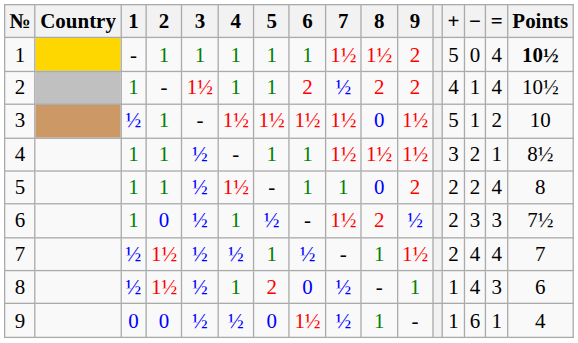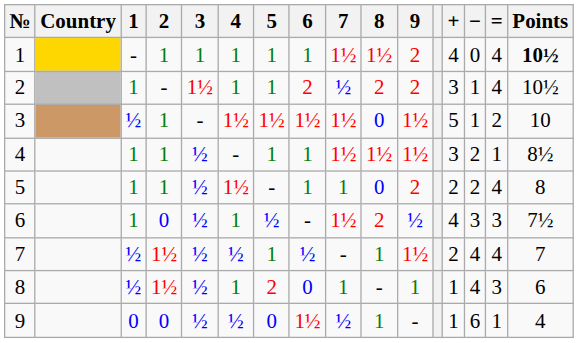(453, 54) 5 -> (453, 54) 4
(453, 87) 4 -> (453, 87) 3
(453, 220) 2 -> (453, 220) 4
(343, 287) ½ -> (343, 287) 1
